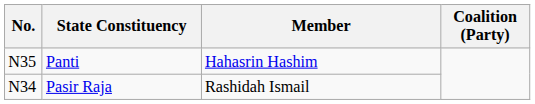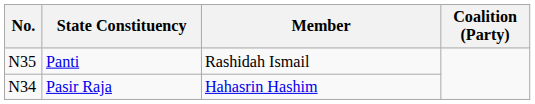(261, 61) Hahasrin Hashim -> (257, 61) Rashidah Ismail
(257, 86) Rashidah Ismail -> (261, 86) Hahasrin Hashim
